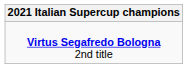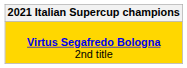(94, 48) no background -> (94, 48) gold background
